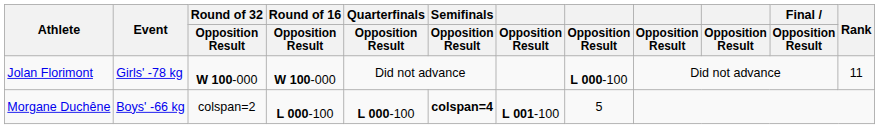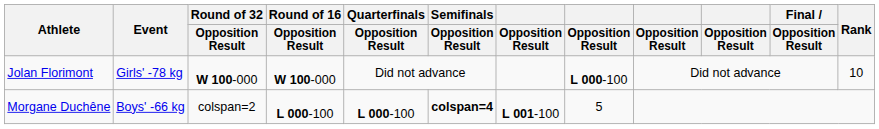(856, 73) 11 -> (856, 73) 10
